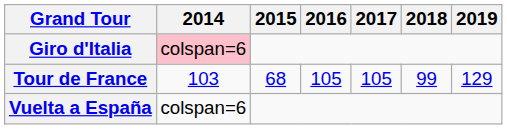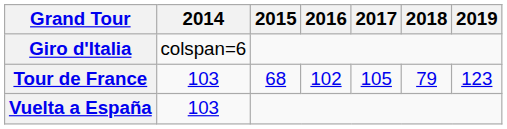(203, 49) pink background -> (203, 49) no background
(326, 78) 105 -> (326, 78) 102
(427, 78) 99 -> (427, 78) 79
(477, 78) 129 -> (477, 78) 123
(203, 108) colspan=6 -> (203, 108) 103
